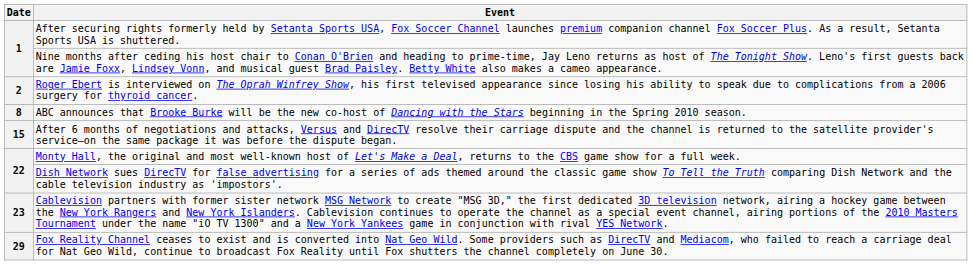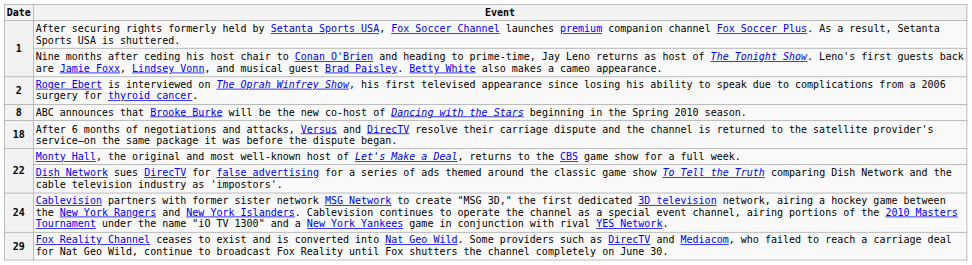(19, 135) 15 -> (19, 135) 18
(19, 212) 23 -> (19, 212) 24
